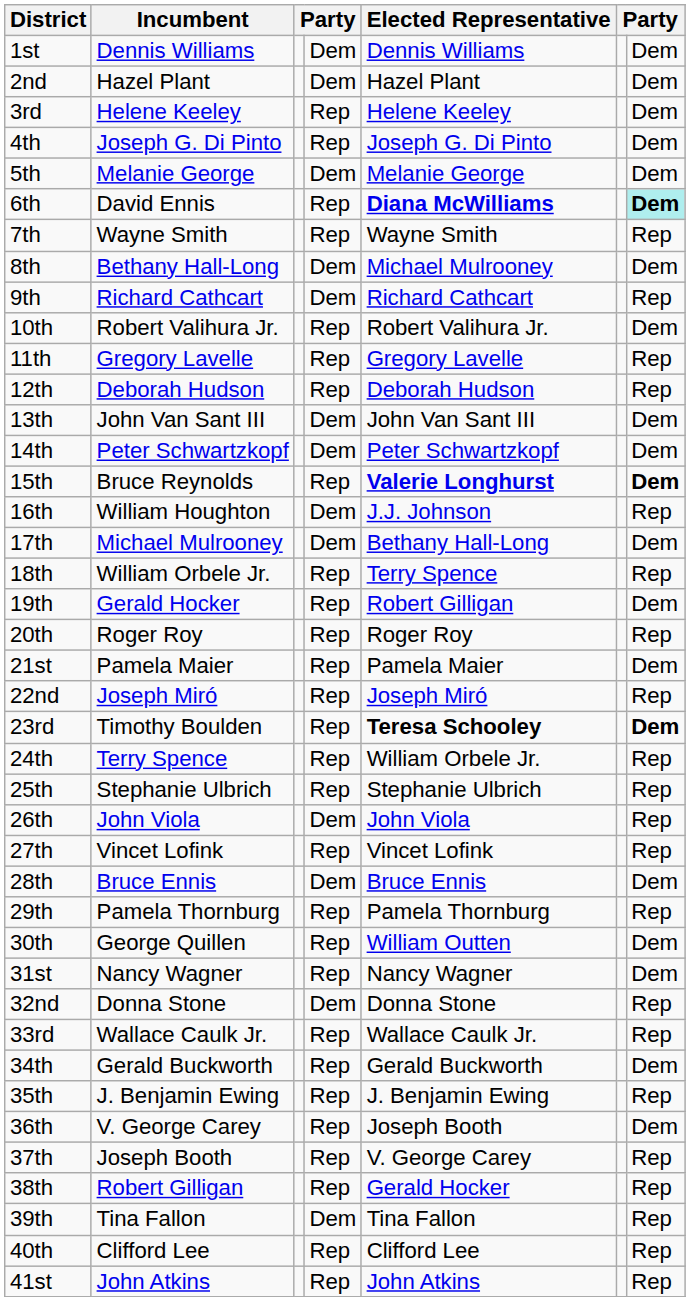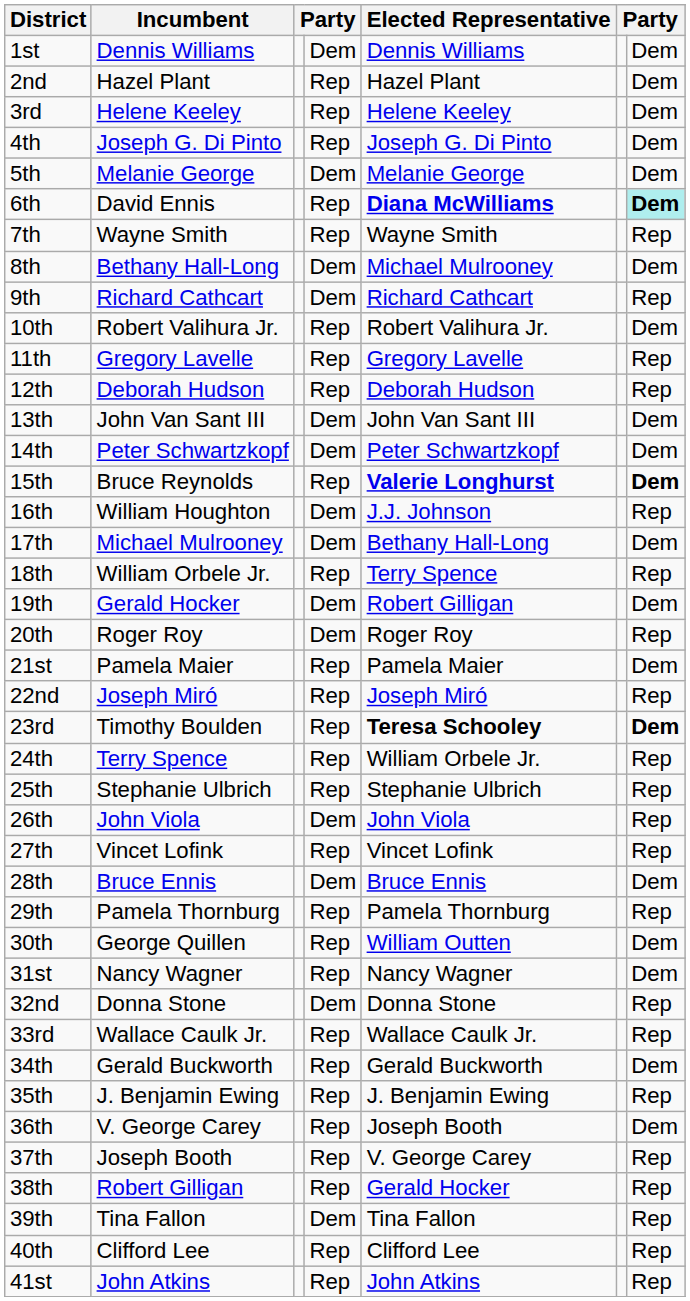(333, 81) Dem -> (330, 81) Rep
(330, 604) Rep -> (333, 604) Dem
(330, 635) Rep -> (333, 635) Dem
